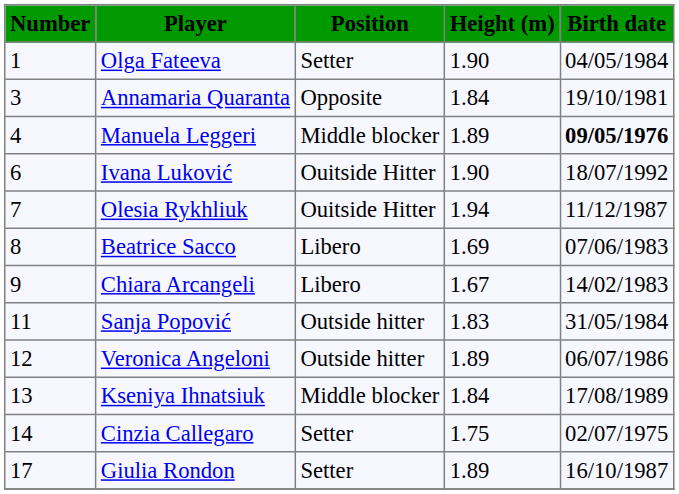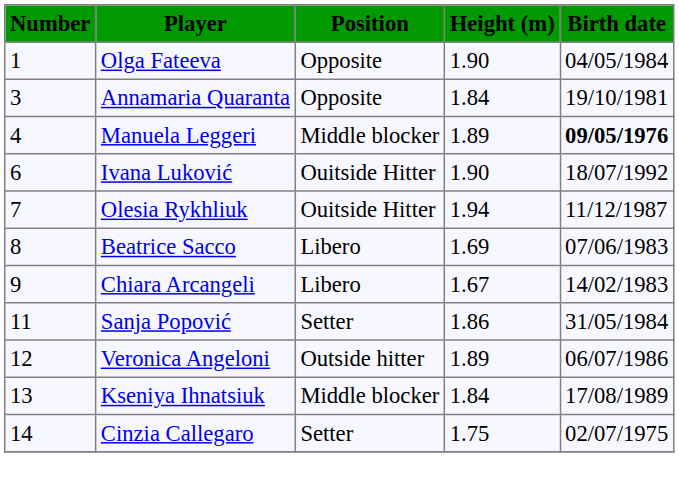(327, 60) Setter -> (341, 60) Opposite
(362, 321) Outside hitter -> (327, 321) Setter
(470, 321) 1.83 -> (470, 321) 1.86
- row: (168, 470)
